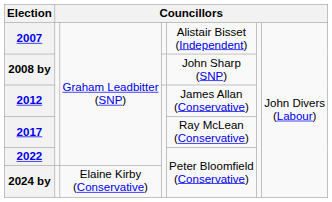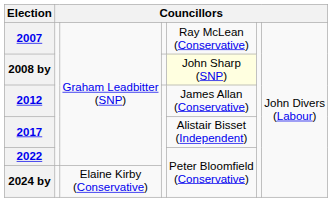(211, 38) Alistair Bisset (Independent) -> (211, 38) Ray McLean (Conservative)
(211, 69) no background -> (211, 69) lightyellow background
(211, 132) Ray McLean (Conservative) -> (211, 132) Alistair Bisset (Independent)
